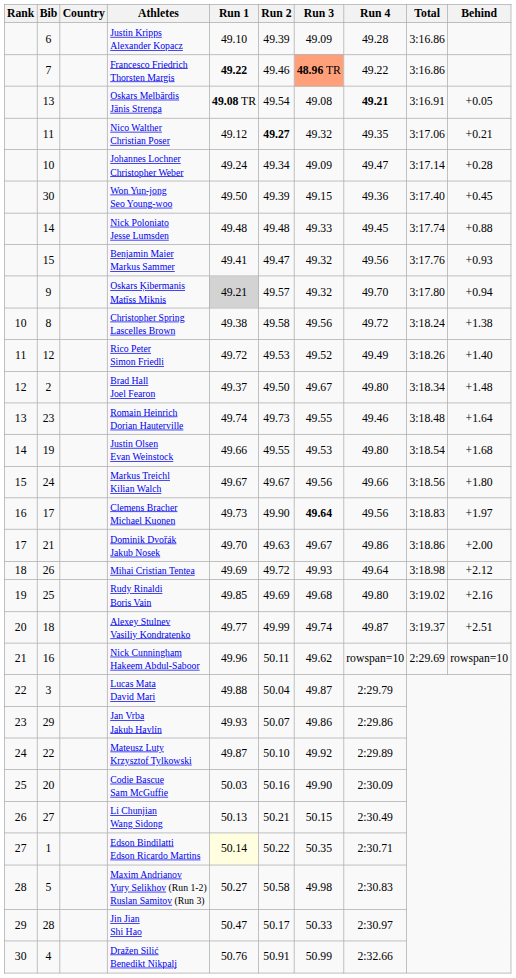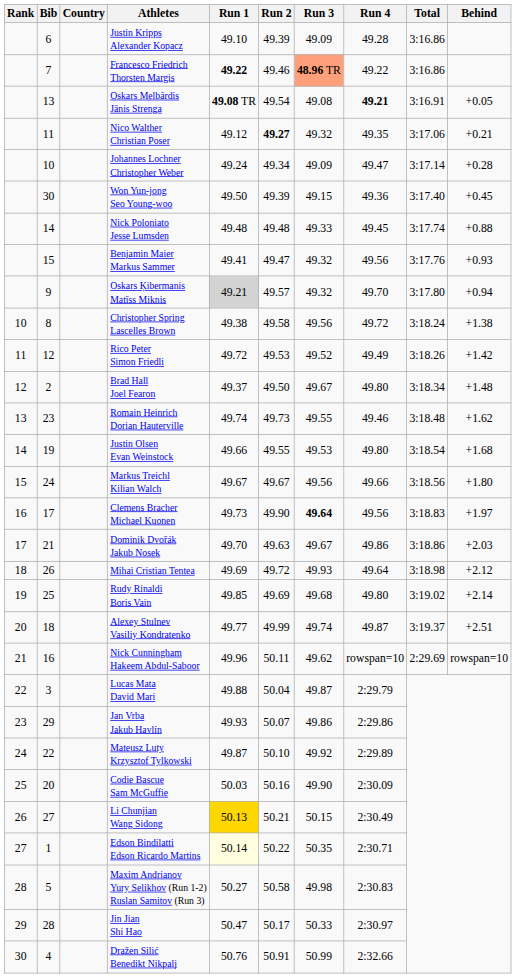(479, 355) +1.40 -> (479, 355) +1.42
(479, 418) +1.64 -> (479, 418) +1.62
(479, 545) +2.00 -> (479, 545) +2.03
(479, 595) +2.16 -> (479, 595) +2.14
(234, 817) no background -> (234, 817) gold background
